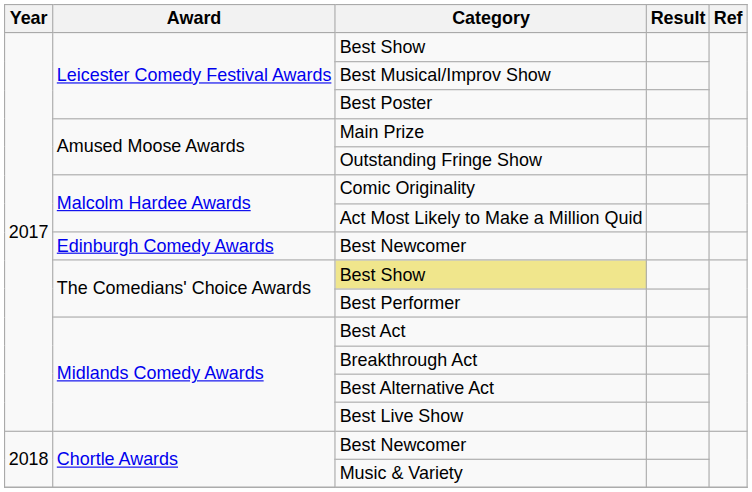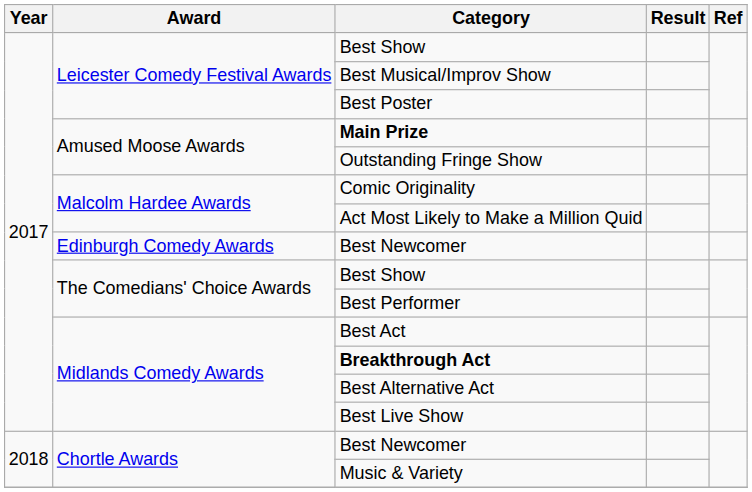(382, 132) normal -> (384, 132) bold
(382, 274) khaki background -> (382, 274) no background
(408, 359) normal -> (415, 359) bold
